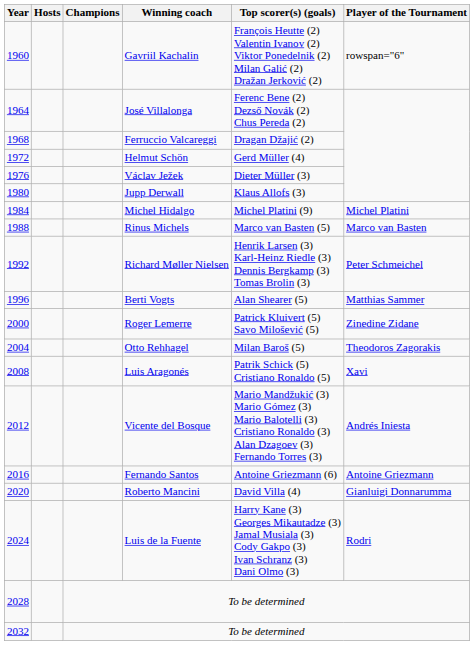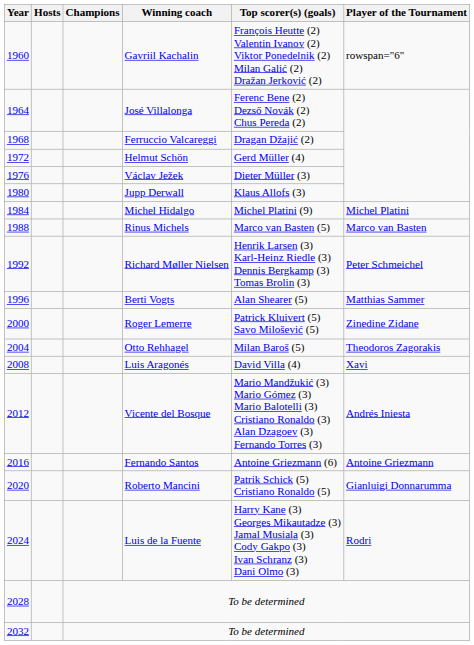(282, 371) Patrik Schick (5) Cristiano Ronaldo (5) -> (267, 365) David Villa (4)
(267, 492) David Villa (4) -> (282, 485) Patrik Schick (5) Cristiano Ronaldo (5)
